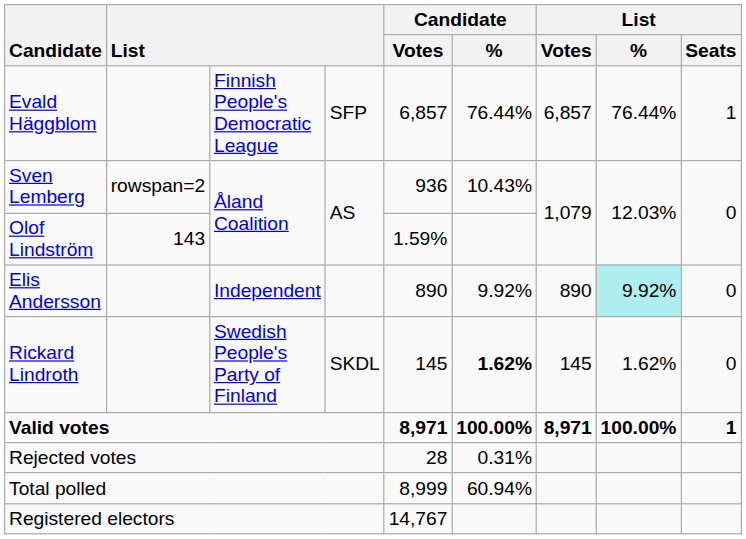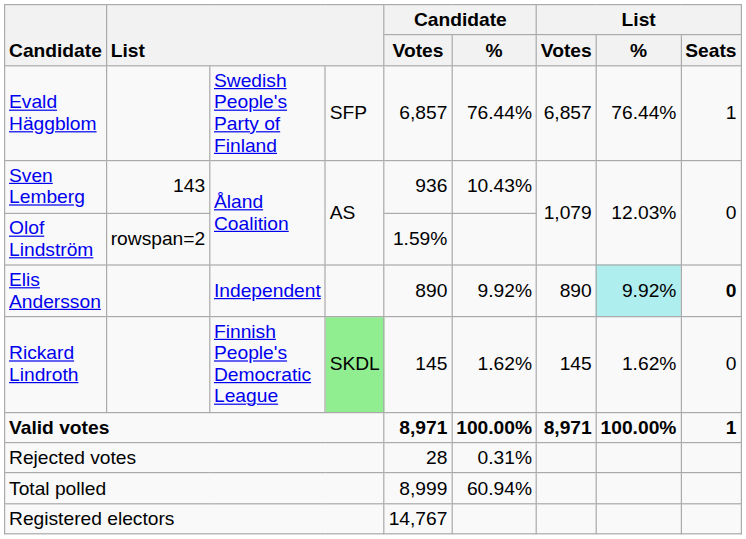(263, 113) Finnish People's Democratic League -> (251, 113) Swedish People's Party of Finland
(158, 186) rowspan=2 -> (189, 186) 143
(189, 238) 143 -> (158, 238) rowspan=2
(731, 290) normal -> (731, 290) bold
(251, 364) Swedish People's Party of Finland -> (263, 364) Finnish People's Democratic League
(355, 364) no background -> (355, 364) lightgreen background
(505, 364) bold -> (505, 364) normal
